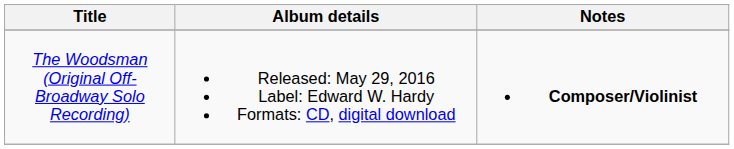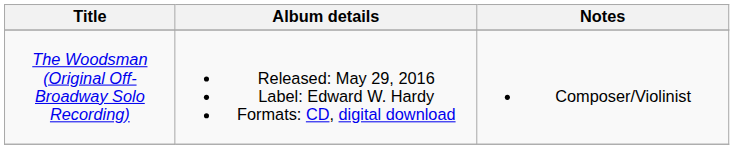(603, 96) bold -> (603, 96) normal
